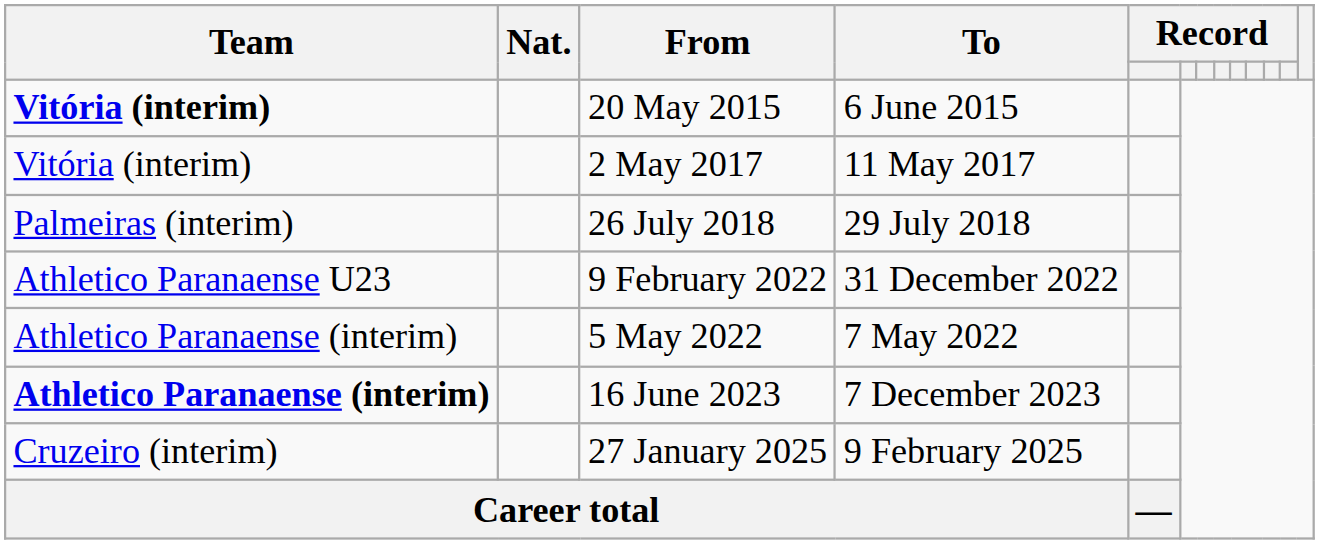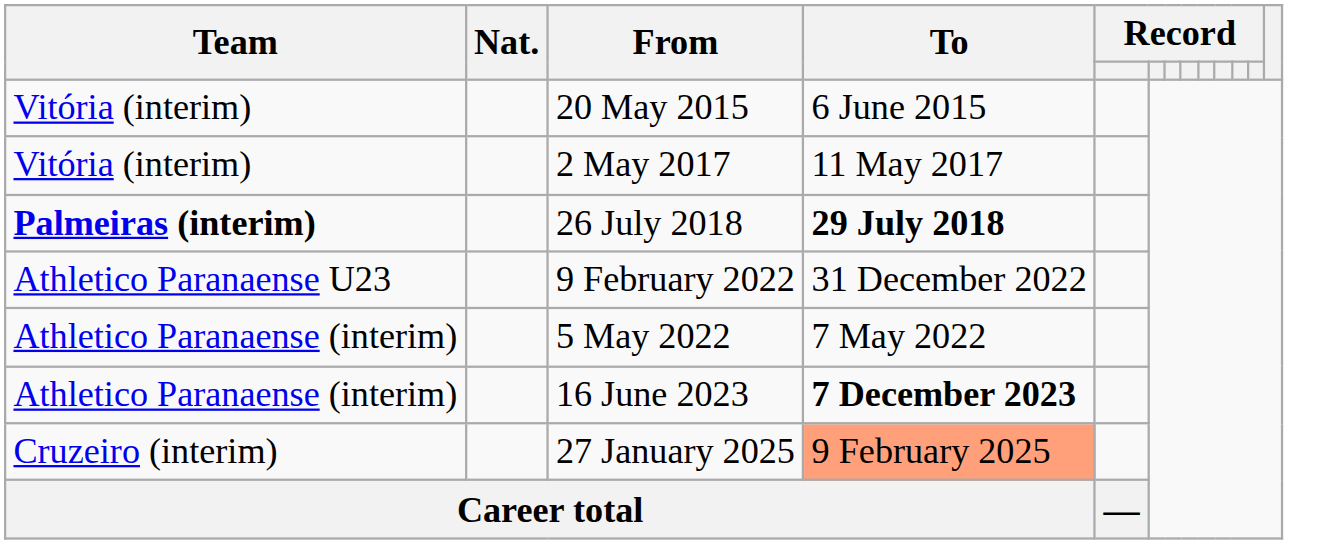(142, 107) bold -> (132, 107) normal
(154, 221) normal -> (165, 221) bold
(937, 221) normal -> (908, 221) bold
(251, 393) bold -> (235, 393) normal
(972, 393) normal -> (944, 393) bold
(963, 451) no background -> (931, 451) lightsalmon background
